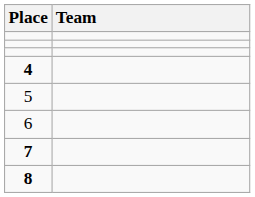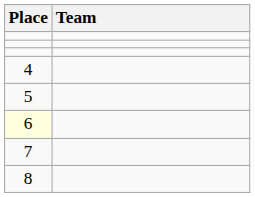(28, 69) bold -> (28, 69) normal
(28, 124) no background -> (28, 124) lightyellow background
(28, 151) bold -> (28, 151) normal
(28, 179) bold -> (28, 179) normal
